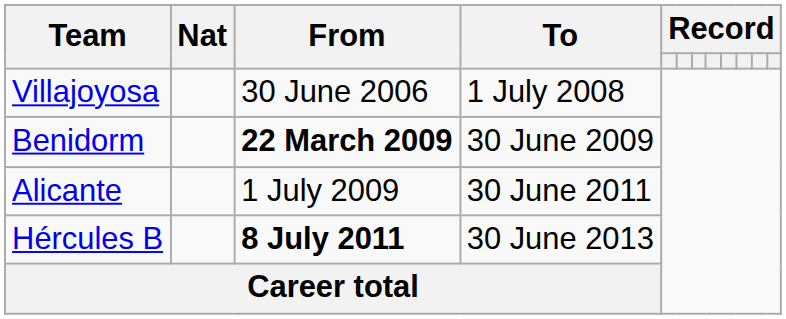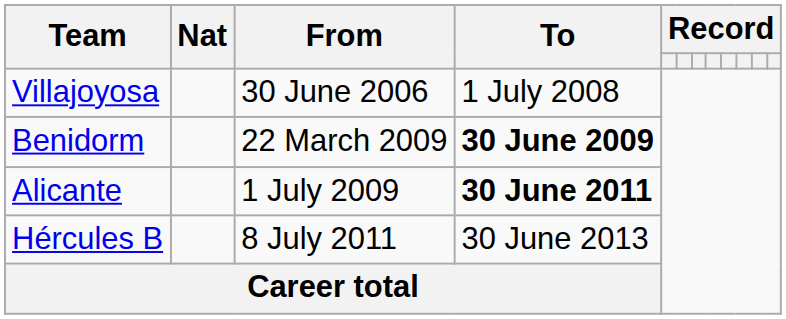(347, 141) bold -> (344, 141) normal
(560, 141) normal -> (558, 141) bold
(559, 190) normal -> (557, 190) bold
(323, 239) bold -> (319, 239) normal
